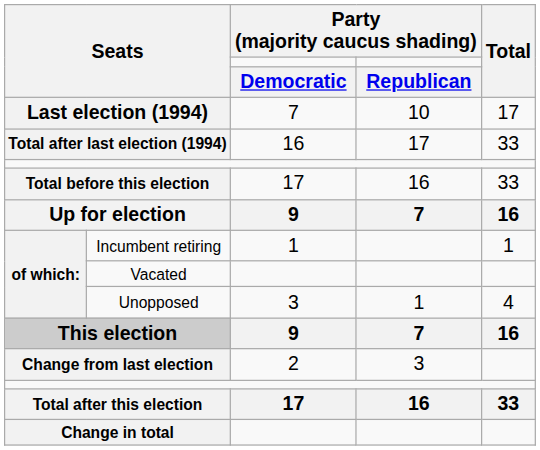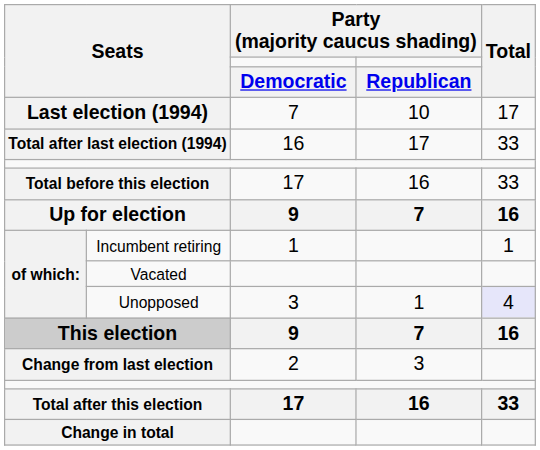(508, 302) no background -> (508, 302) lavender background
